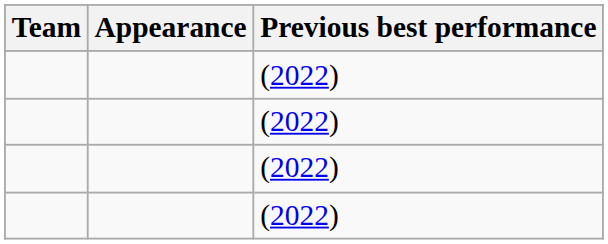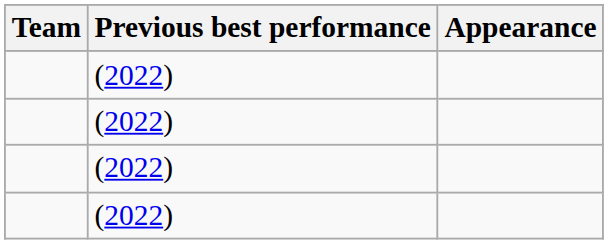columns swapped: (171, 27) <-> (428, 27)
